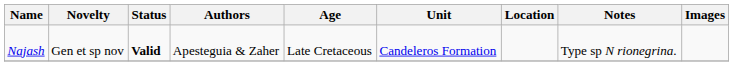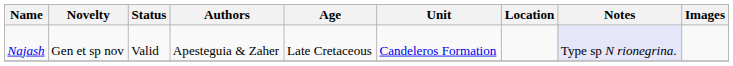(146, 50) bold -> (145, 50) normal
(619, 50) no background -> (619, 50) lavender background
